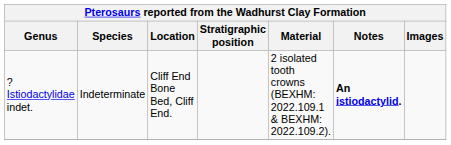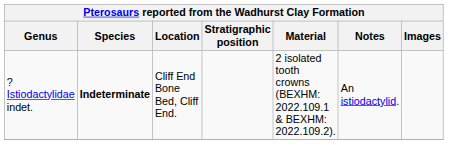(112, 95) normal -> (115, 95) bold
(369, 95) bold -> (370, 95) normal
